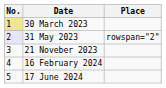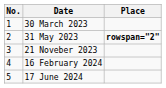(9, 24) khaki background -> (9, 24) no background
(9, 37) lavender background -> (9, 37) no background
(133, 37) normal -> (133, 37) bold
